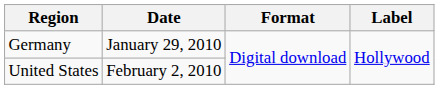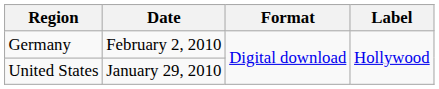(164, 44) January 29, 2010 -> (164, 44) February 2, 2010
(164, 71) February 2, 2010 -> (164, 71) January 29, 2010
